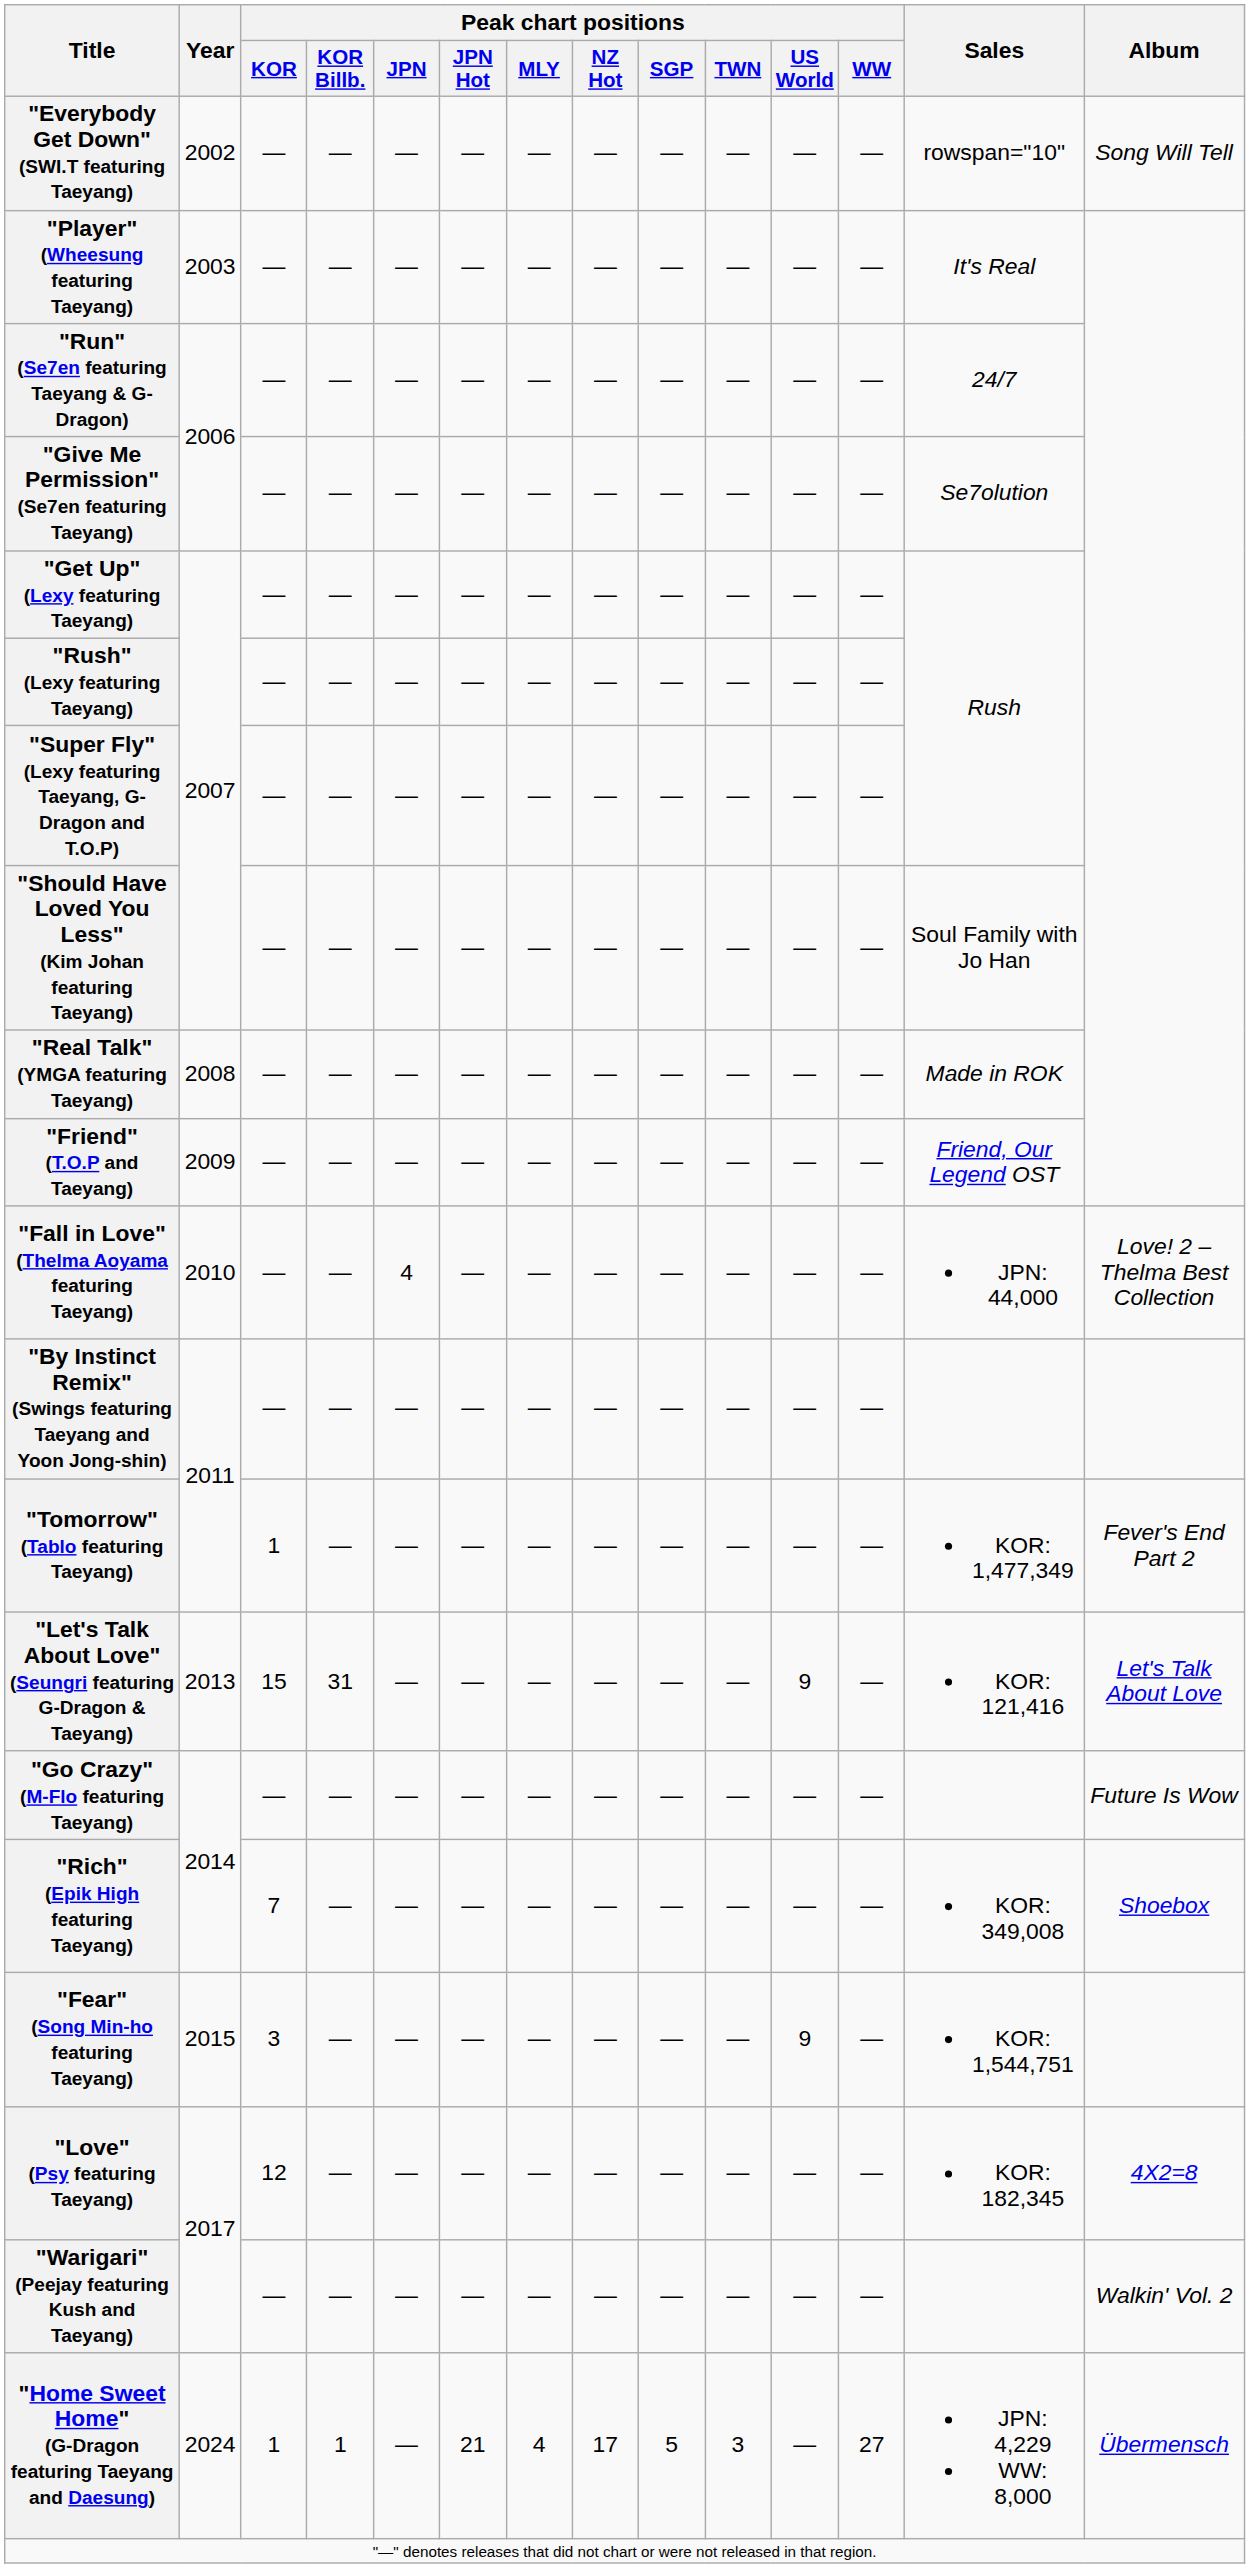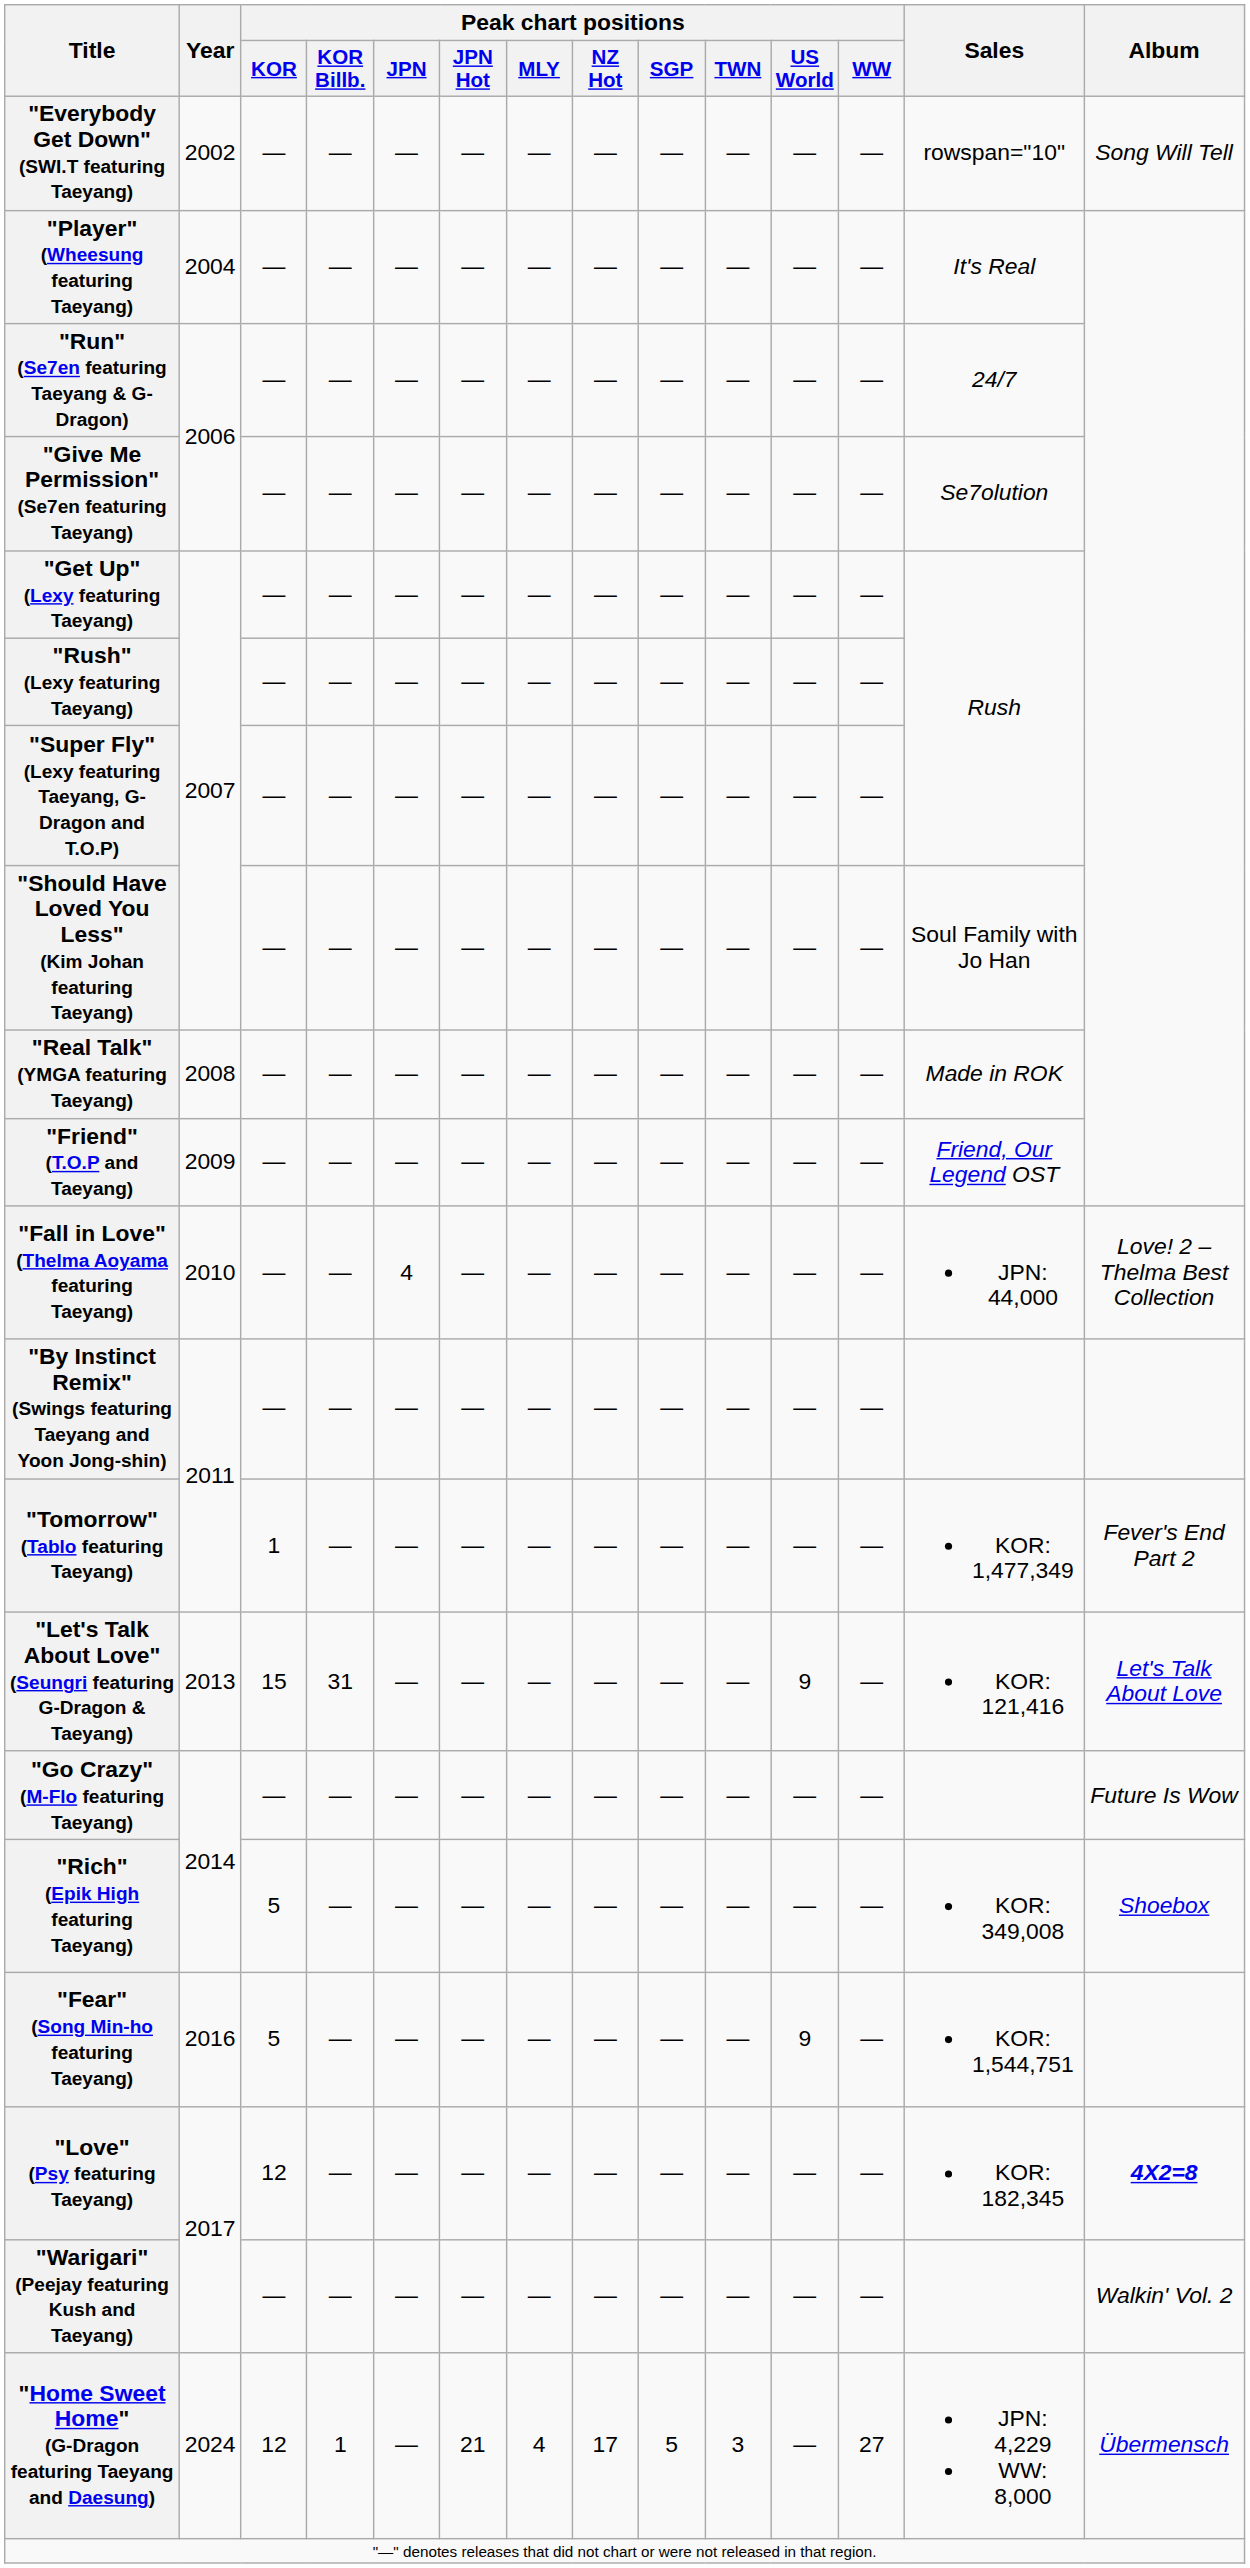(210, 266) 2003 -> (210, 266) 2004
(274, 1905) 7 -> (274, 1905) 5
(210, 2039) 2015 -> (210, 2039) 2016
(274, 2039) 3 -> (274, 2039) 5
(1164, 2172) normal -> (1164, 2172) bold
(274, 2445) 1 -> (274, 2445) 12
